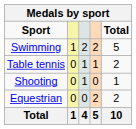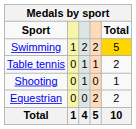(116, 47) no background -> (116, 47) gold background
